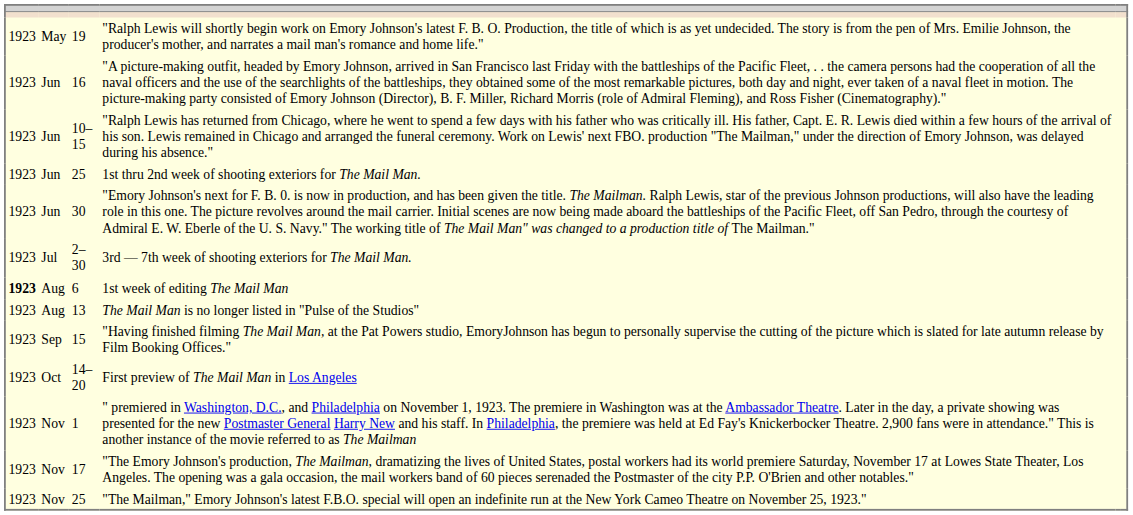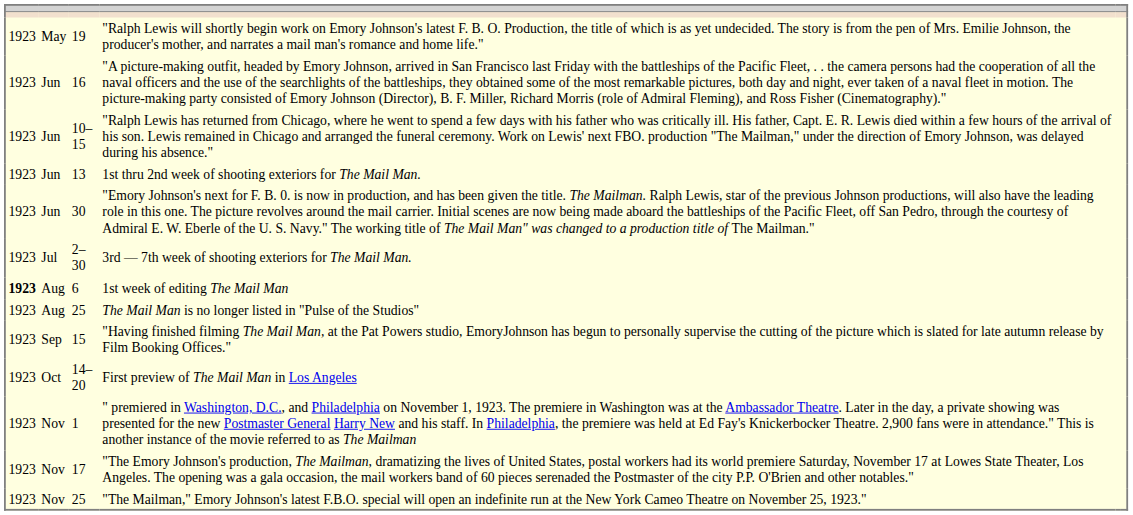(79, 174) 25 -> (79, 174) 13
(79, 309) 13 -> (79, 309) 25
